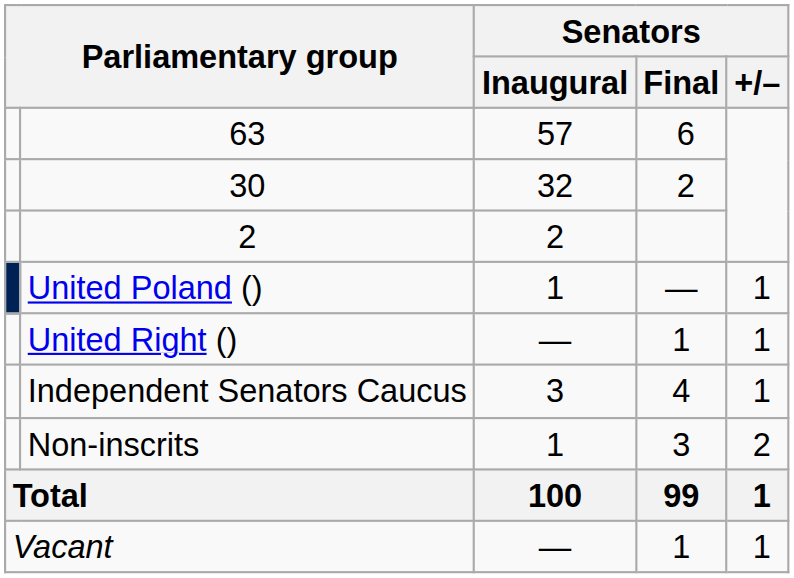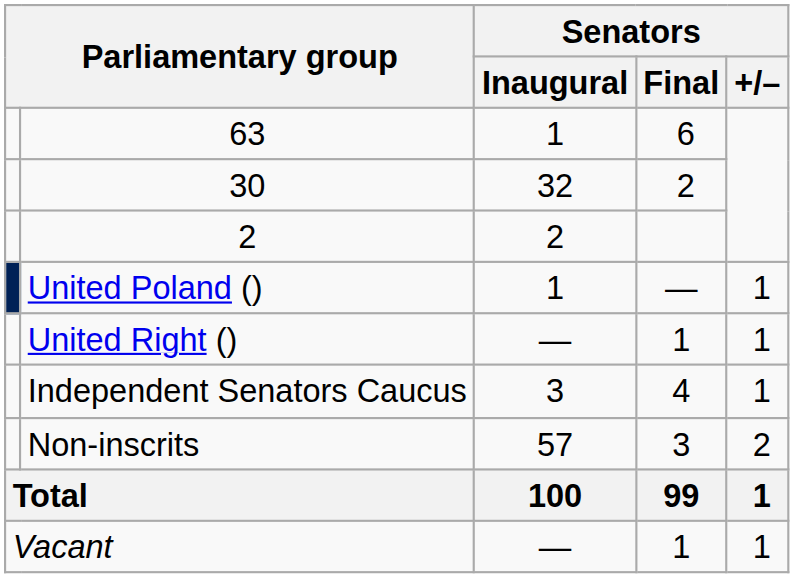(555, 134) 57 -> (555, 134) 1
(555, 443) 1 -> (555, 443) 57
